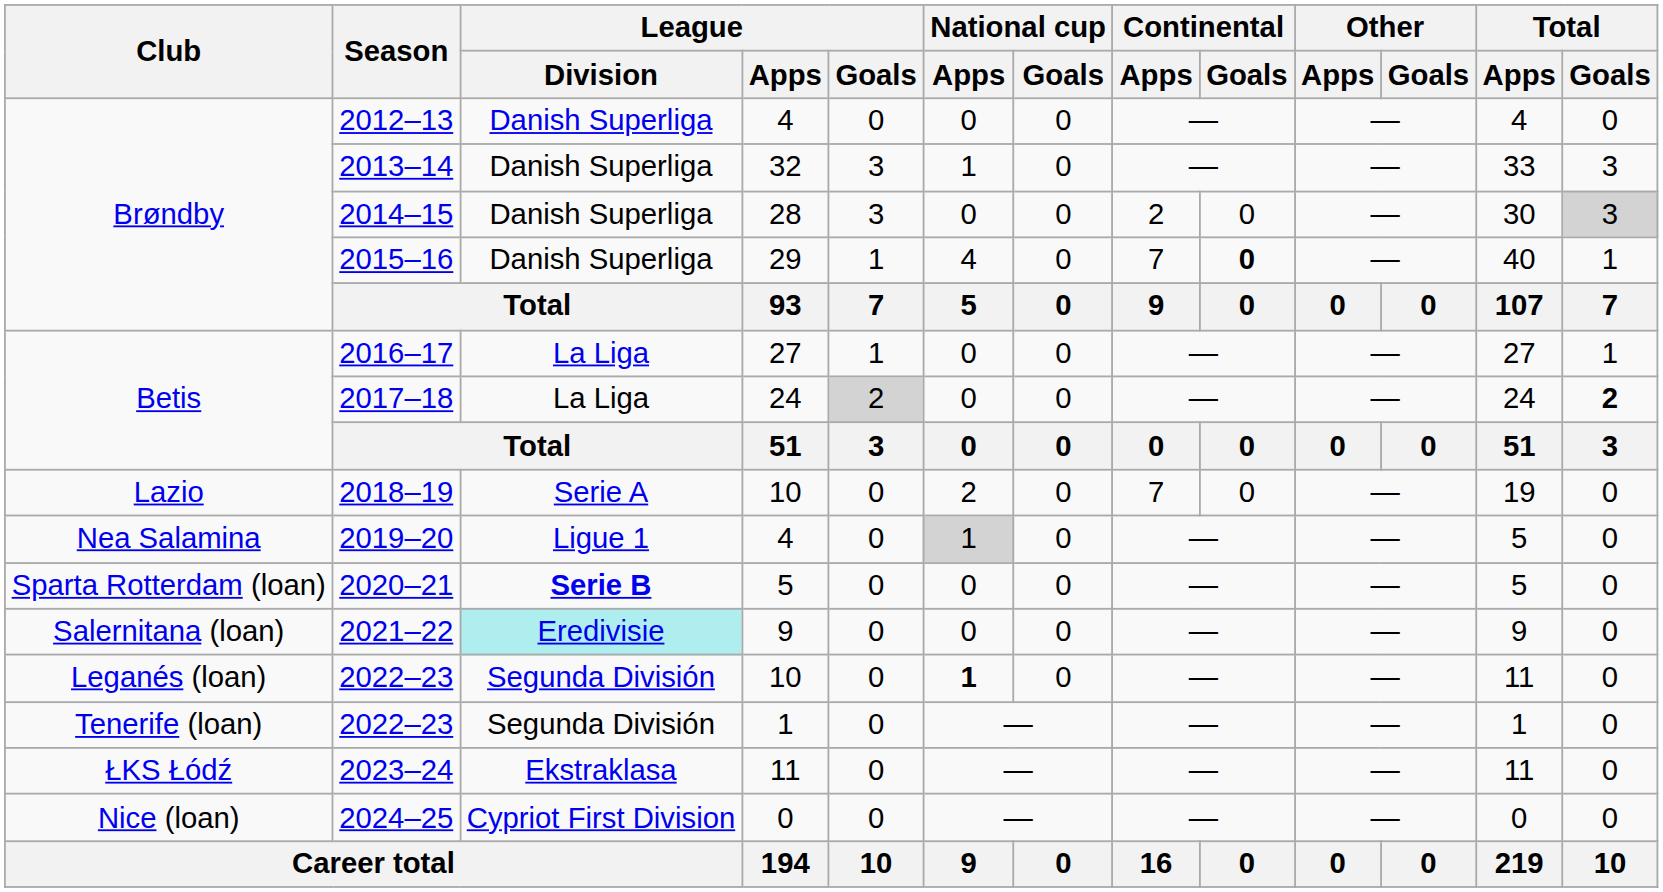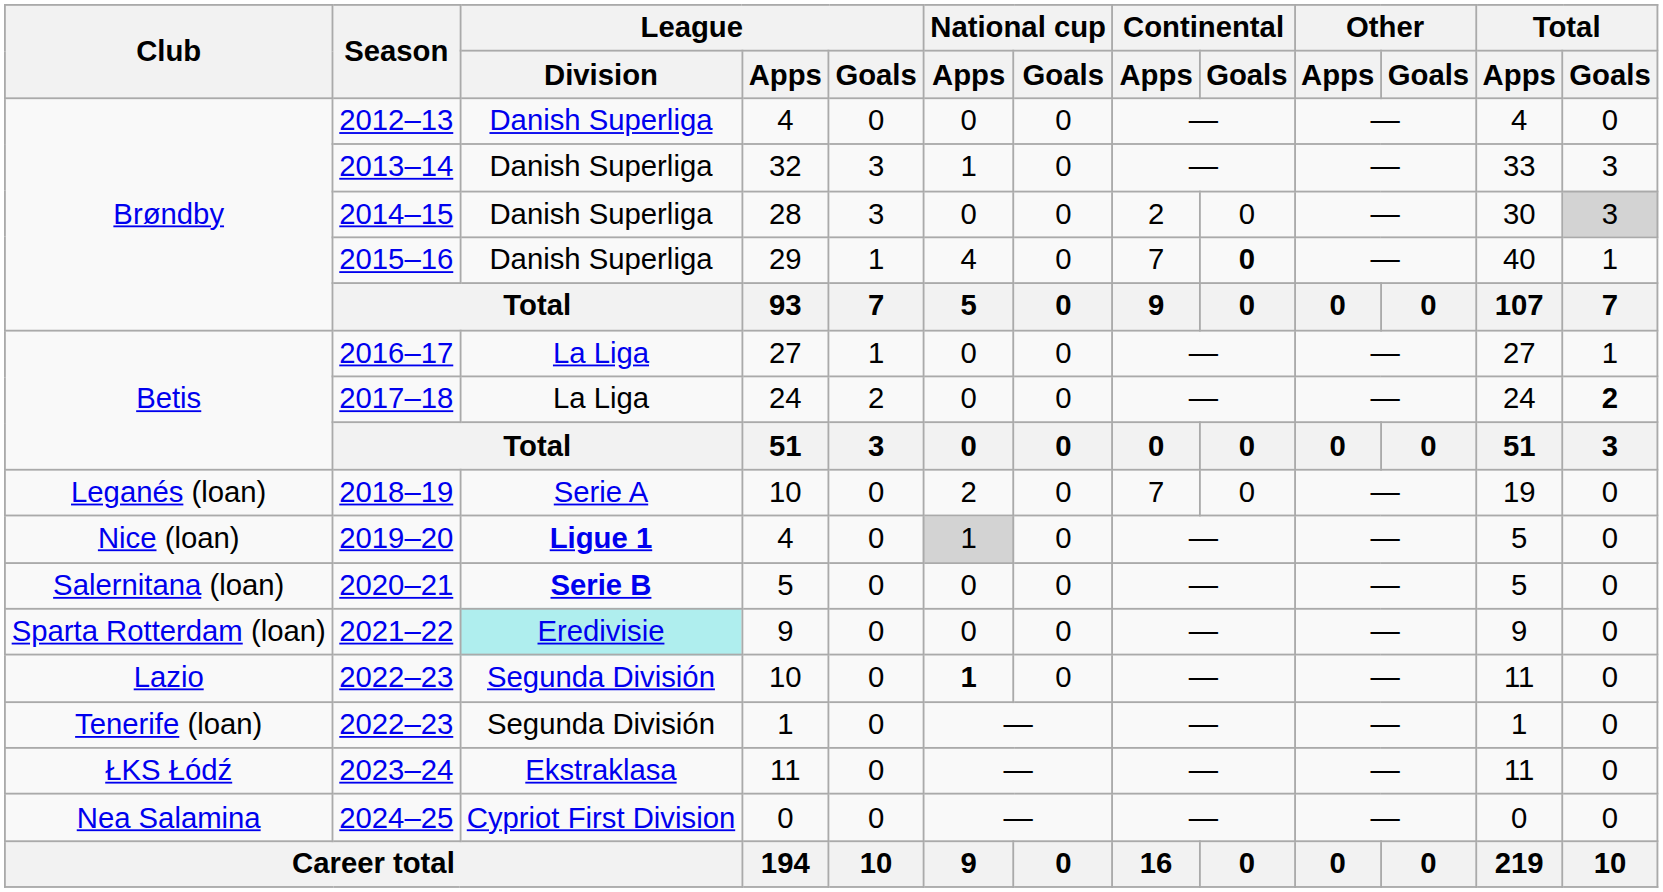(876, 399) lightgrey background -> (876, 399) no background
(169, 492) Lazio -> (169, 492) Leganés (loan)
(169, 538) Nea Salamina -> (169, 538) Nice (loan)
(601, 538) normal -> (601, 538) bold
(169, 584) Sparta Rotterdam (loan) -> (169, 584) Salernitana (loan)
(169, 631) Salernitana (loan) -> (169, 631) Sparta Rotterdam (loan)
(169, 677) Leganés (loan) -> (169, 677) Lazio
(169, 817) Nice (loan) -> (169, 817) Nea Salamina
